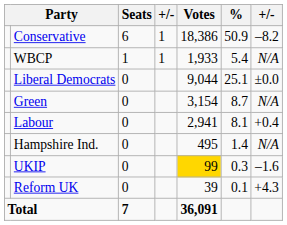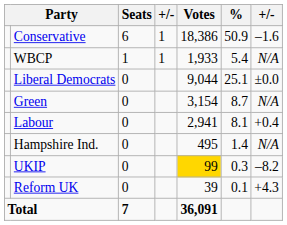(267, 36) –8.2 -> (267, 36) –1.6
(267, 166) –1.6 -> (267, 166) –8.2
